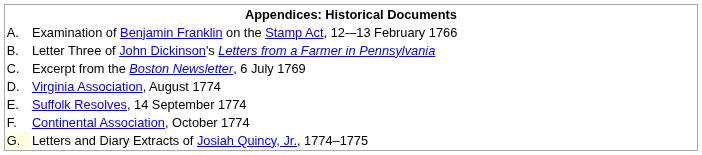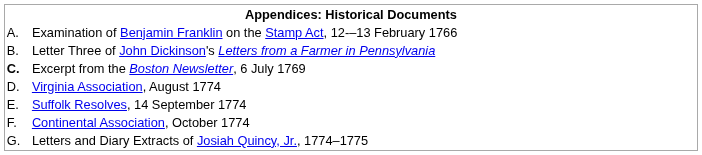(13, 68) normal -> (13, 68) bold
(13, 140) lightyellow background -> (13, 140) no background
